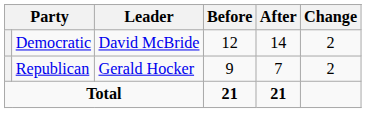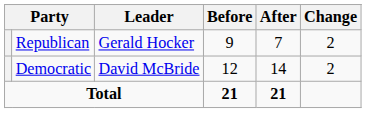rows swapped: (53, 42) <-> (52, 68)
